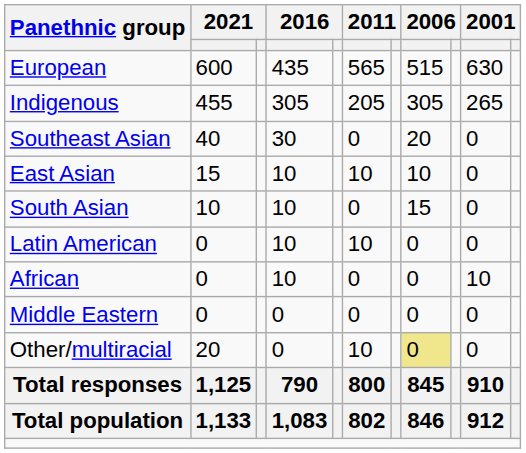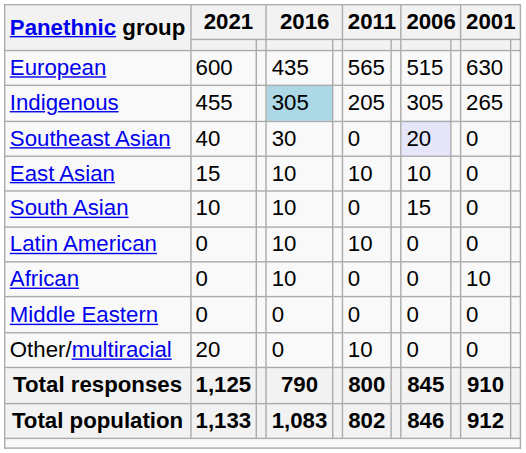(290, 102) no background -> (290, 102) lightblue background
(419, 138) no background -> (419, 138) lavender background
(413, 349) khaki background -> (413, 349) no background
